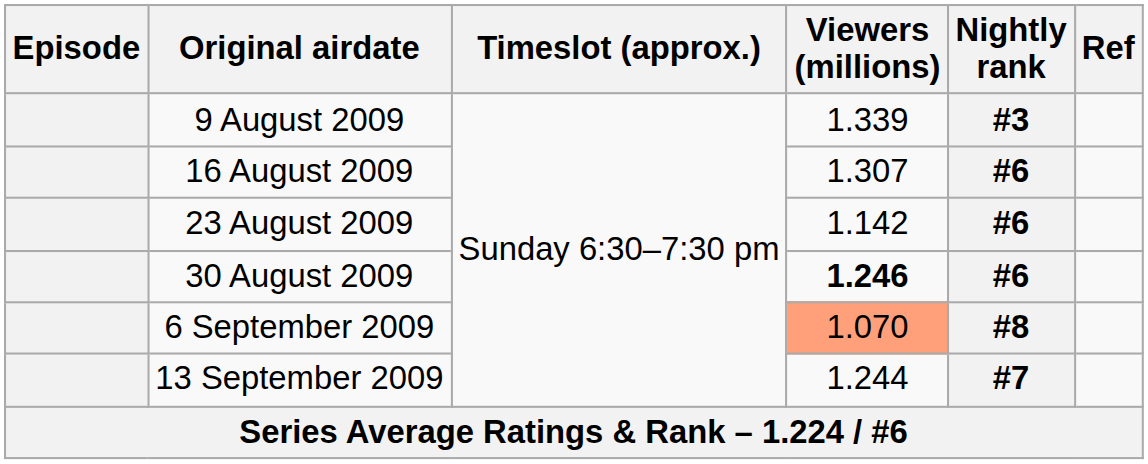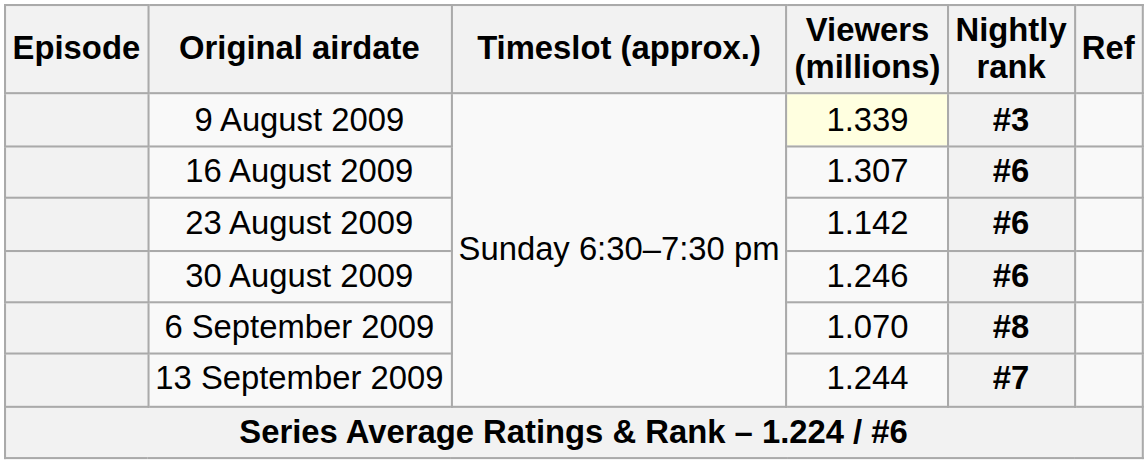(867, 119) no background -> (867, 119) lightyellow background
(867, 275) bold -> (867, 275) normal
(867, 327) lightsalmon background -> (867, 327) no background
